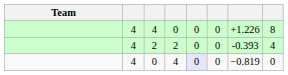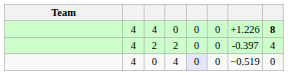(273, 29) normal -> (273, 29) bold
(245, 45) -0.393 -> (245, 45) -0.397
(245, 62) −0.819 -> (245, 62) −0.519
